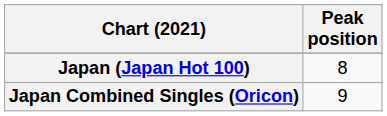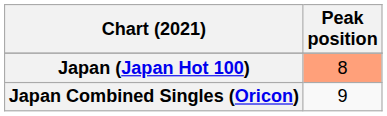(343, 67) no background -> (343, 67) lightsalmon background
